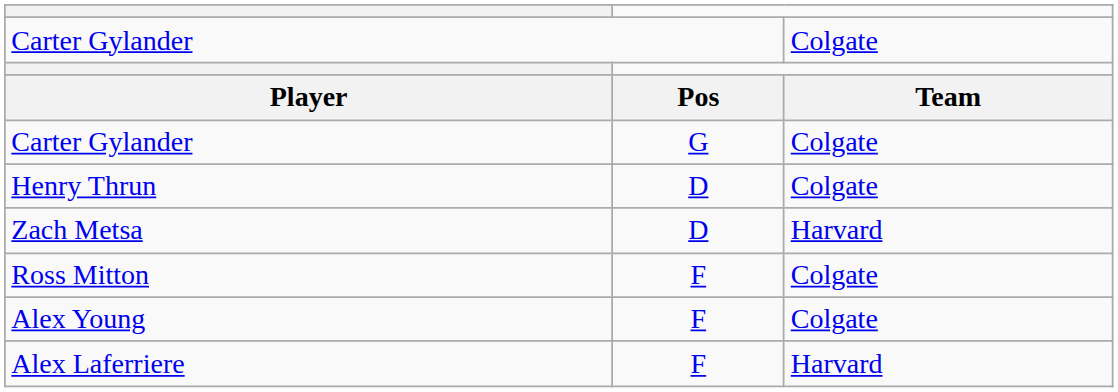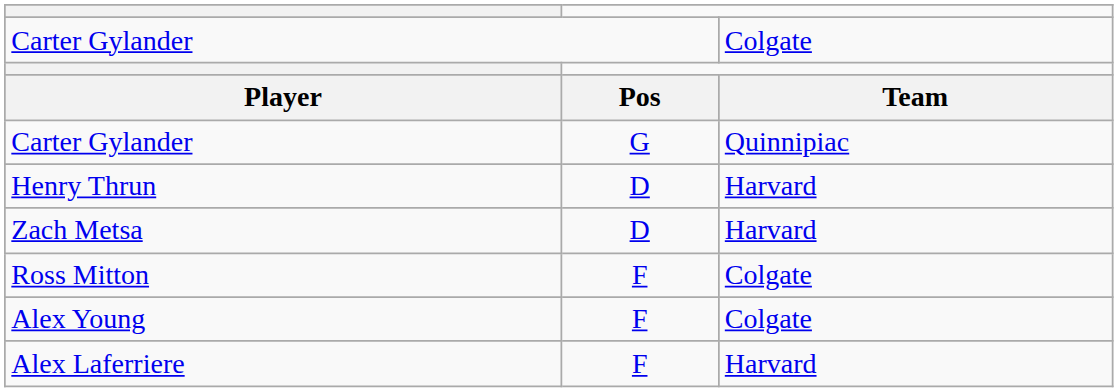(834, 141) Colgate -> (787, 141) Quinnipiac
(834, 185) Colgate -> (771, 185) Harvard
